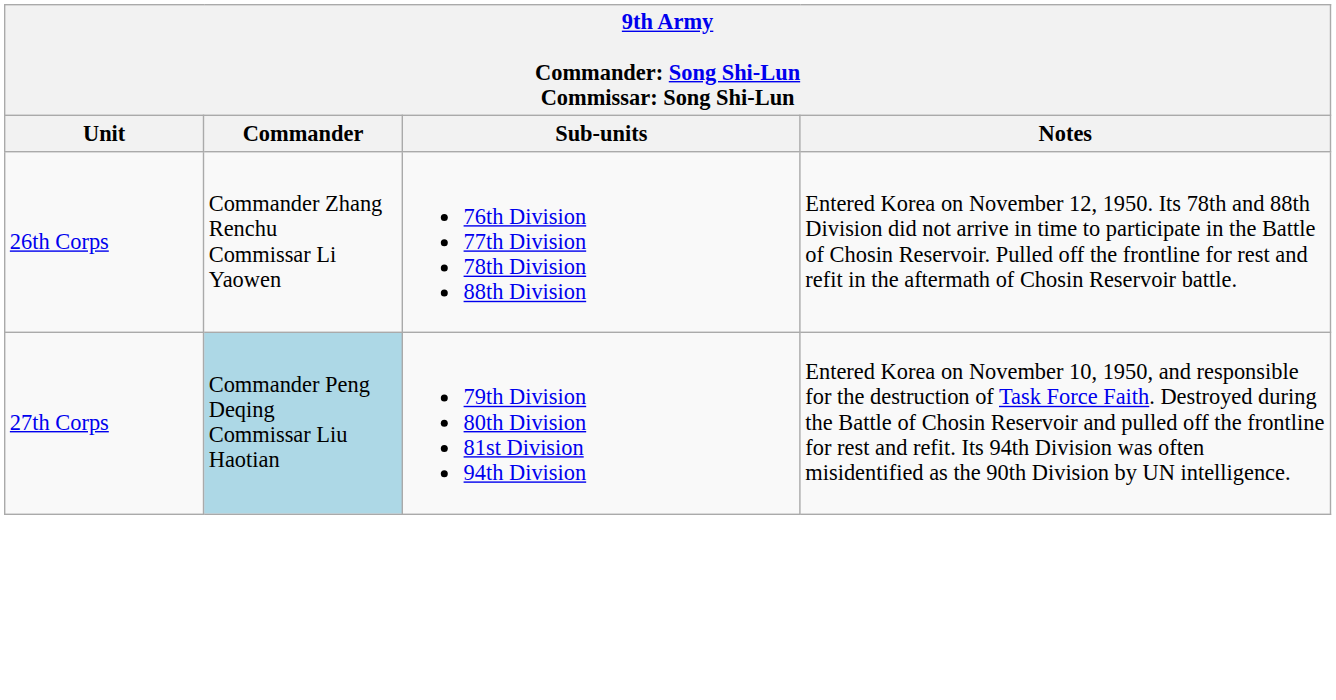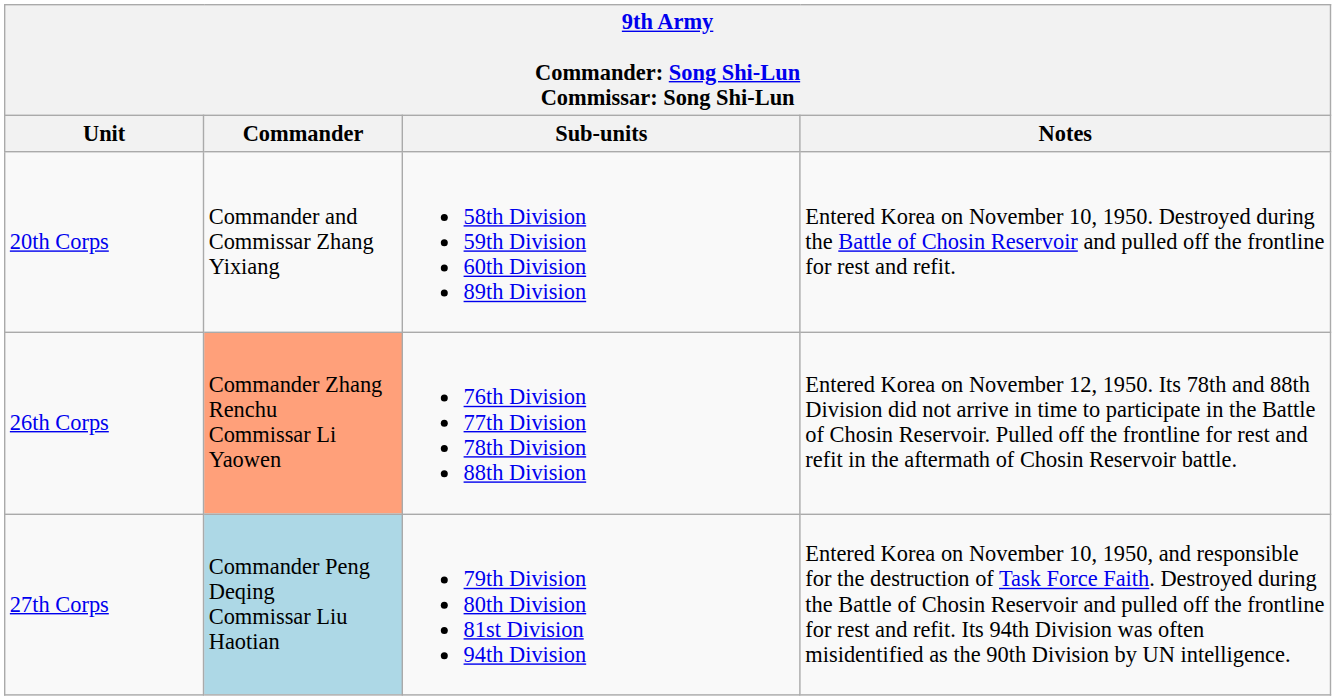+ row: (59, 241)
(296, 241) no background -> (296, 422) lightsalmon background
